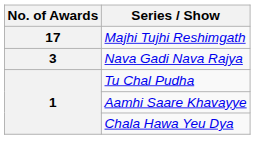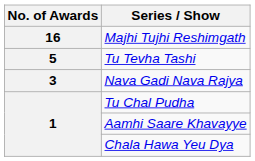(53, 37) 17 -> (53, 37) 16
+ row: (150, 59)
